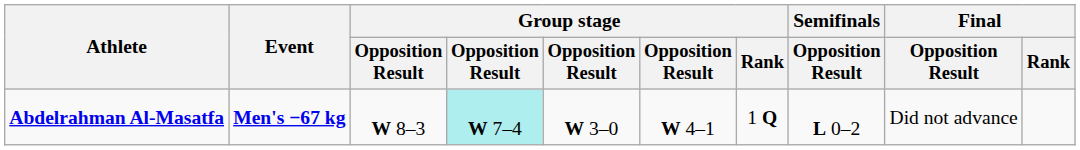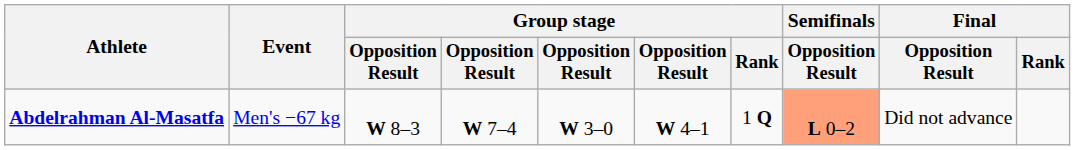(289, 117) bold -> (287, 117) normal
(495, 128) paleturquoise background -> (490, 128) no background
(837, 128) no background -> (831, 128) lightsalmon background
